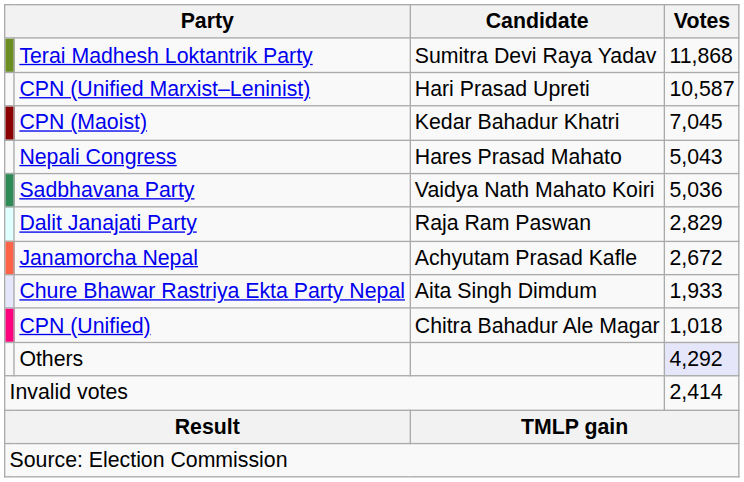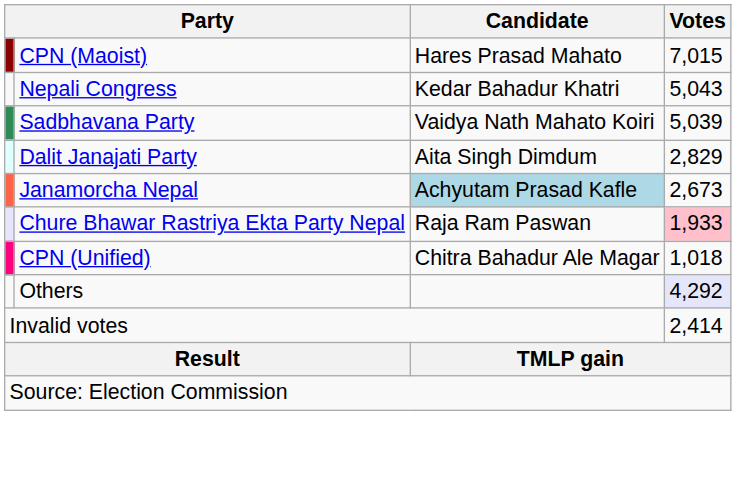- row: (166, 55)
- row: (165, 88)
(517, 122) Kedar Bahadur Khatri -> (518, 55) Hares Prasad Mahato
(696, 122) 7,045 -> (696, 55) 7,015
(518, 156) Hares Prasad Mahato -> (517, 88) Kedar Bahadur Khatri
(696, 190) 5,036 -> (696, 122) 5,039
(503, 223) Raja Ram Paswan -> (506, 156) Aita Singh Dimdum
(526, 257) no background -> (526, 190) lightblue background
(696, 257) 2,672 -> (696, 190) 2,673
(506, 291) Aita Singh Dimdum -> (503, 223) Raja Ram Paswan
(696, 291) no background -> (696, 223) pink background
